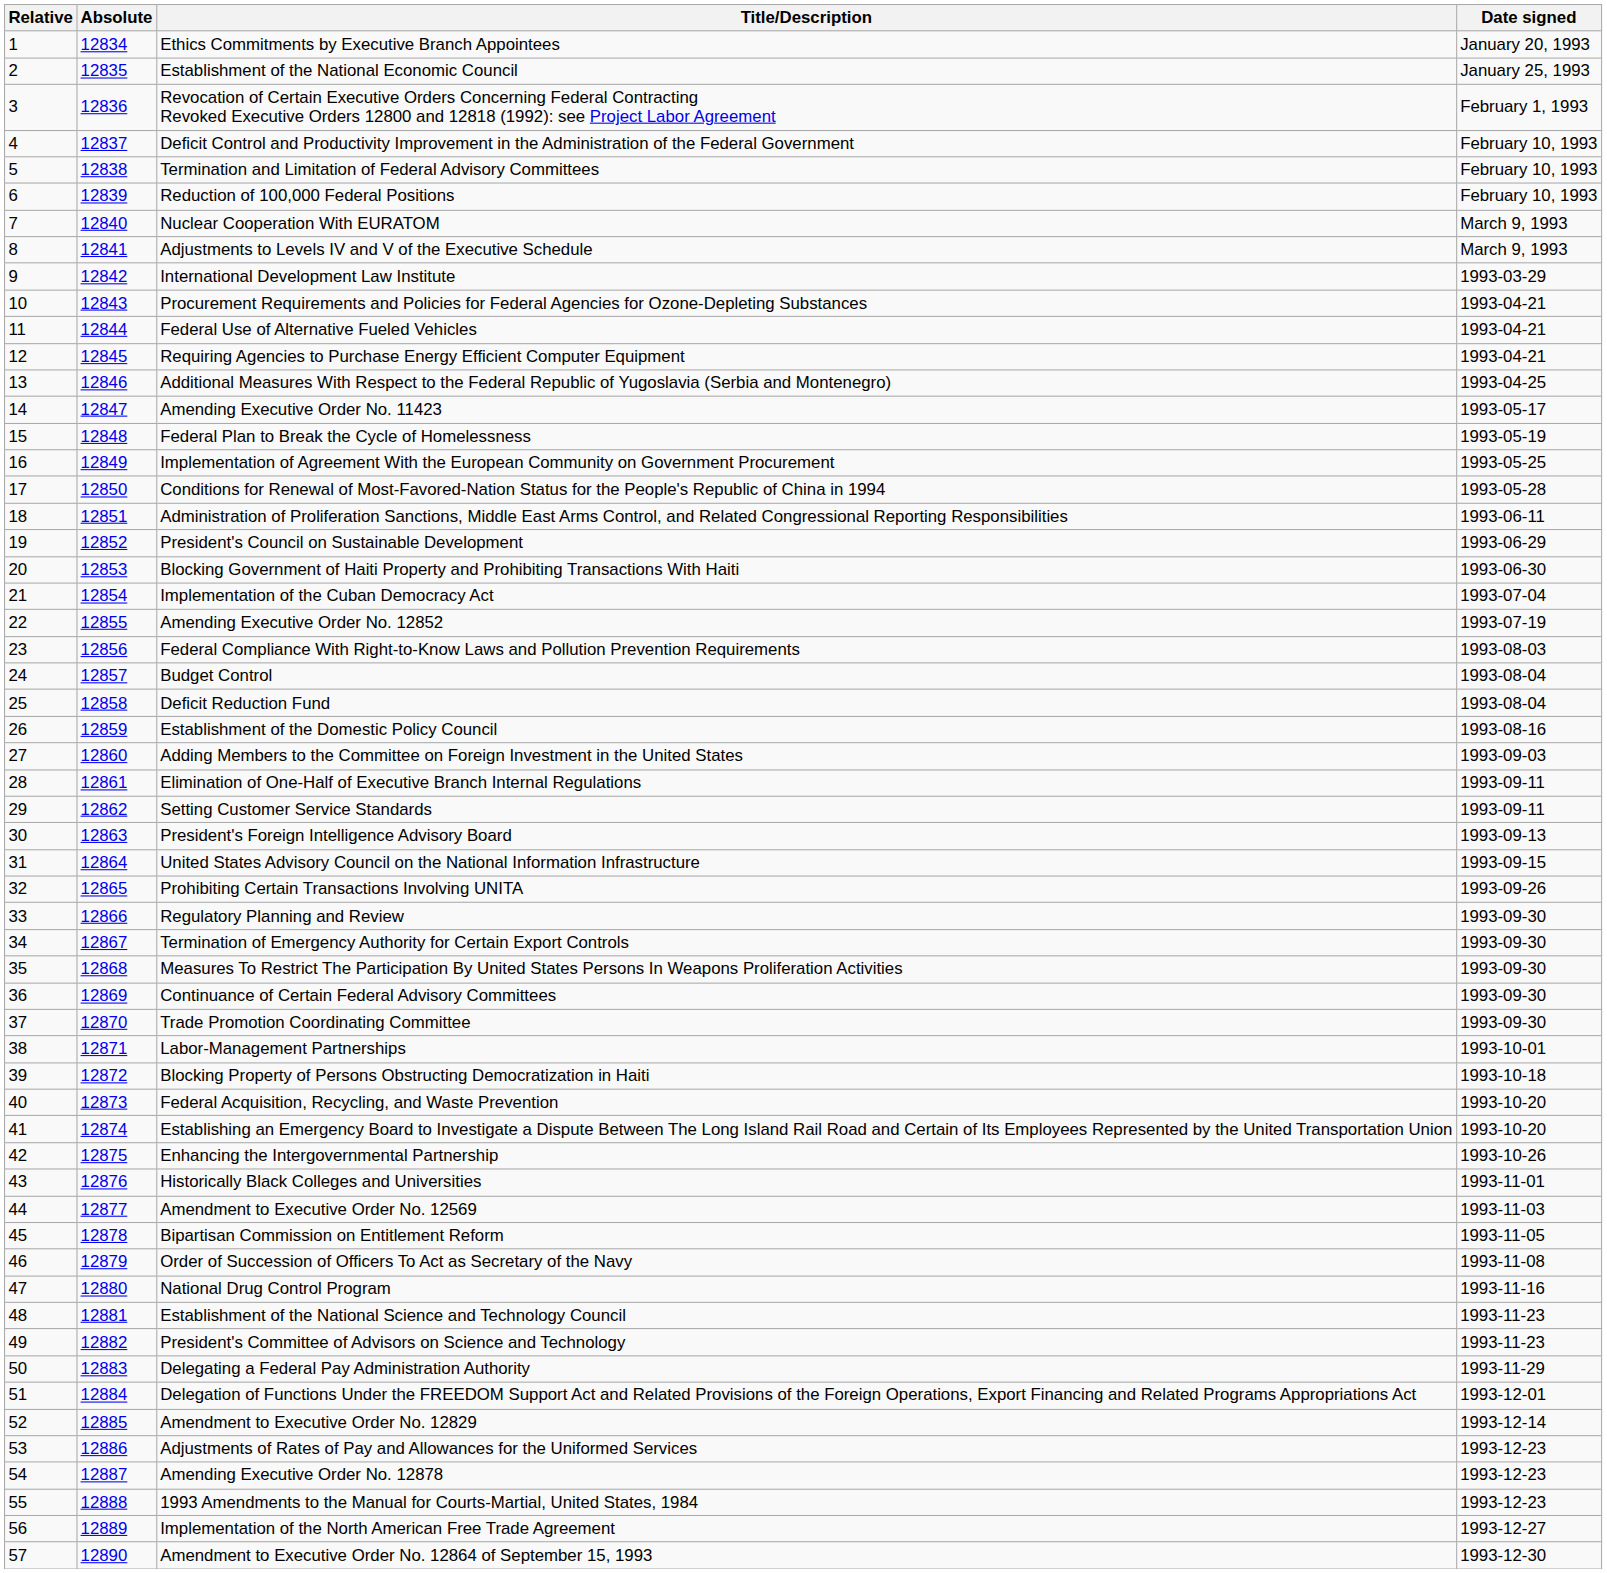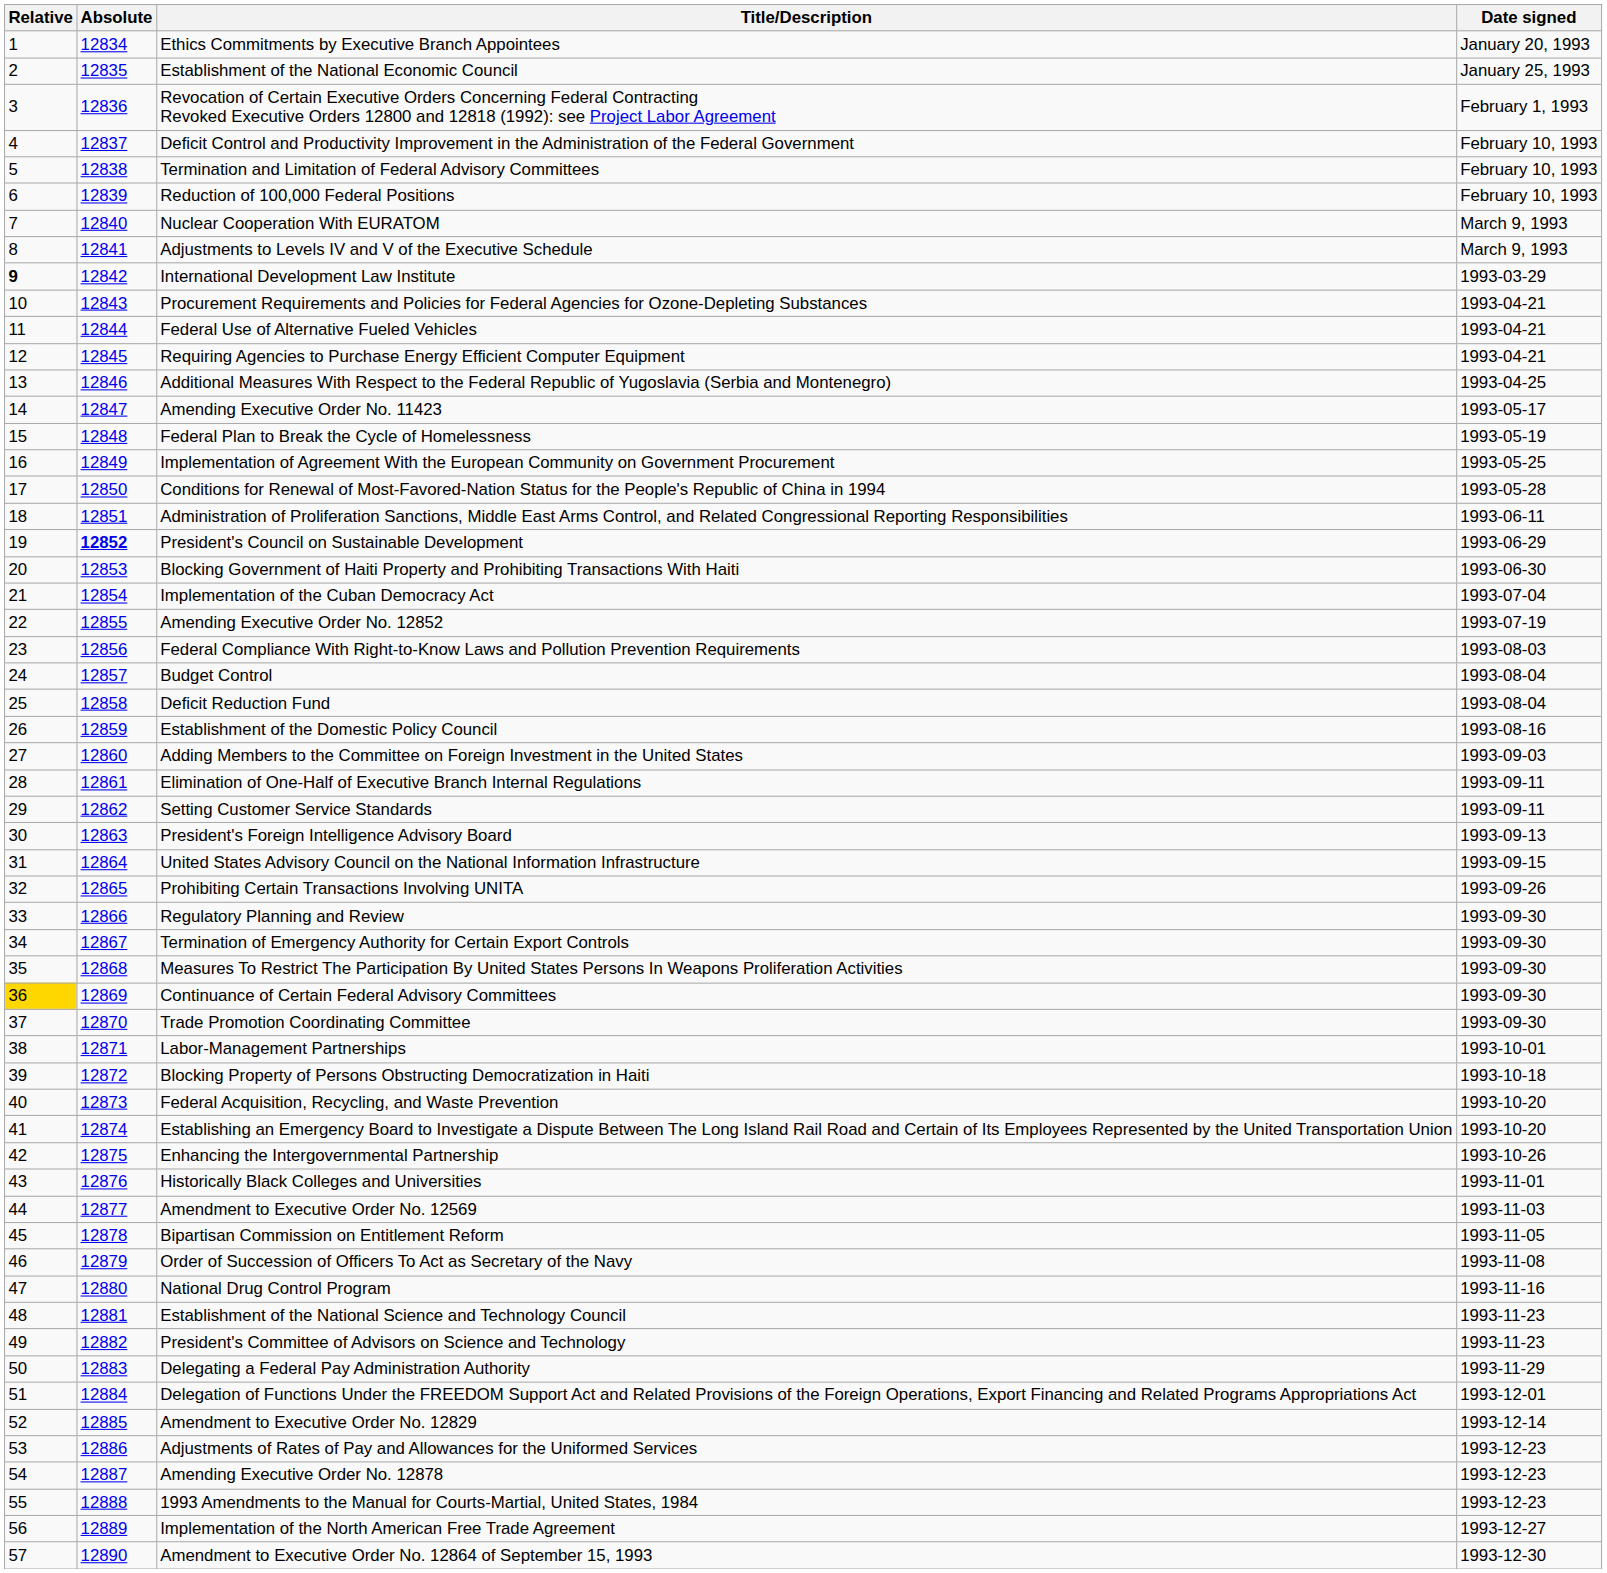(13, 276) normal -> (13, 276) bold
(104, 542) normal -> (104, 542) bold
(18, 995) no background -> (18, 995) gold background
